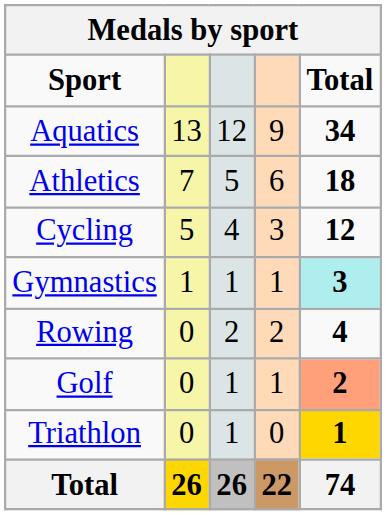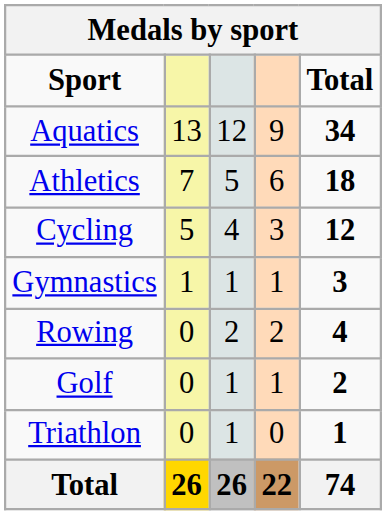(340, 281) paleturquoise background -> (340, 281) no background
(340, 382) lightsalmon background -> (340, 382) no background
(340, 433) gold background -> (340, 433) no background
